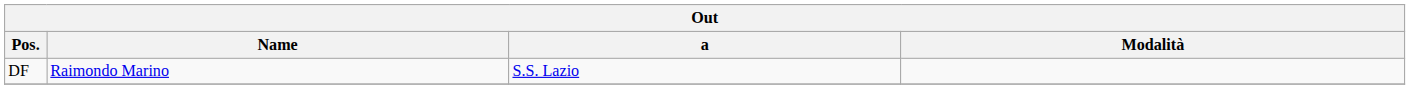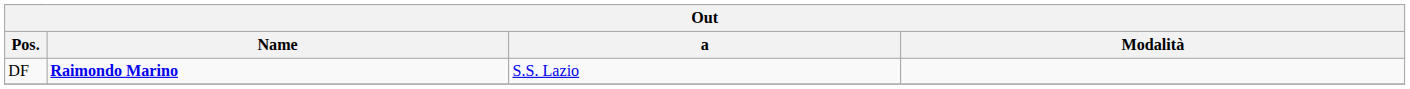(110, 71) normal -> (114, 71) bold
